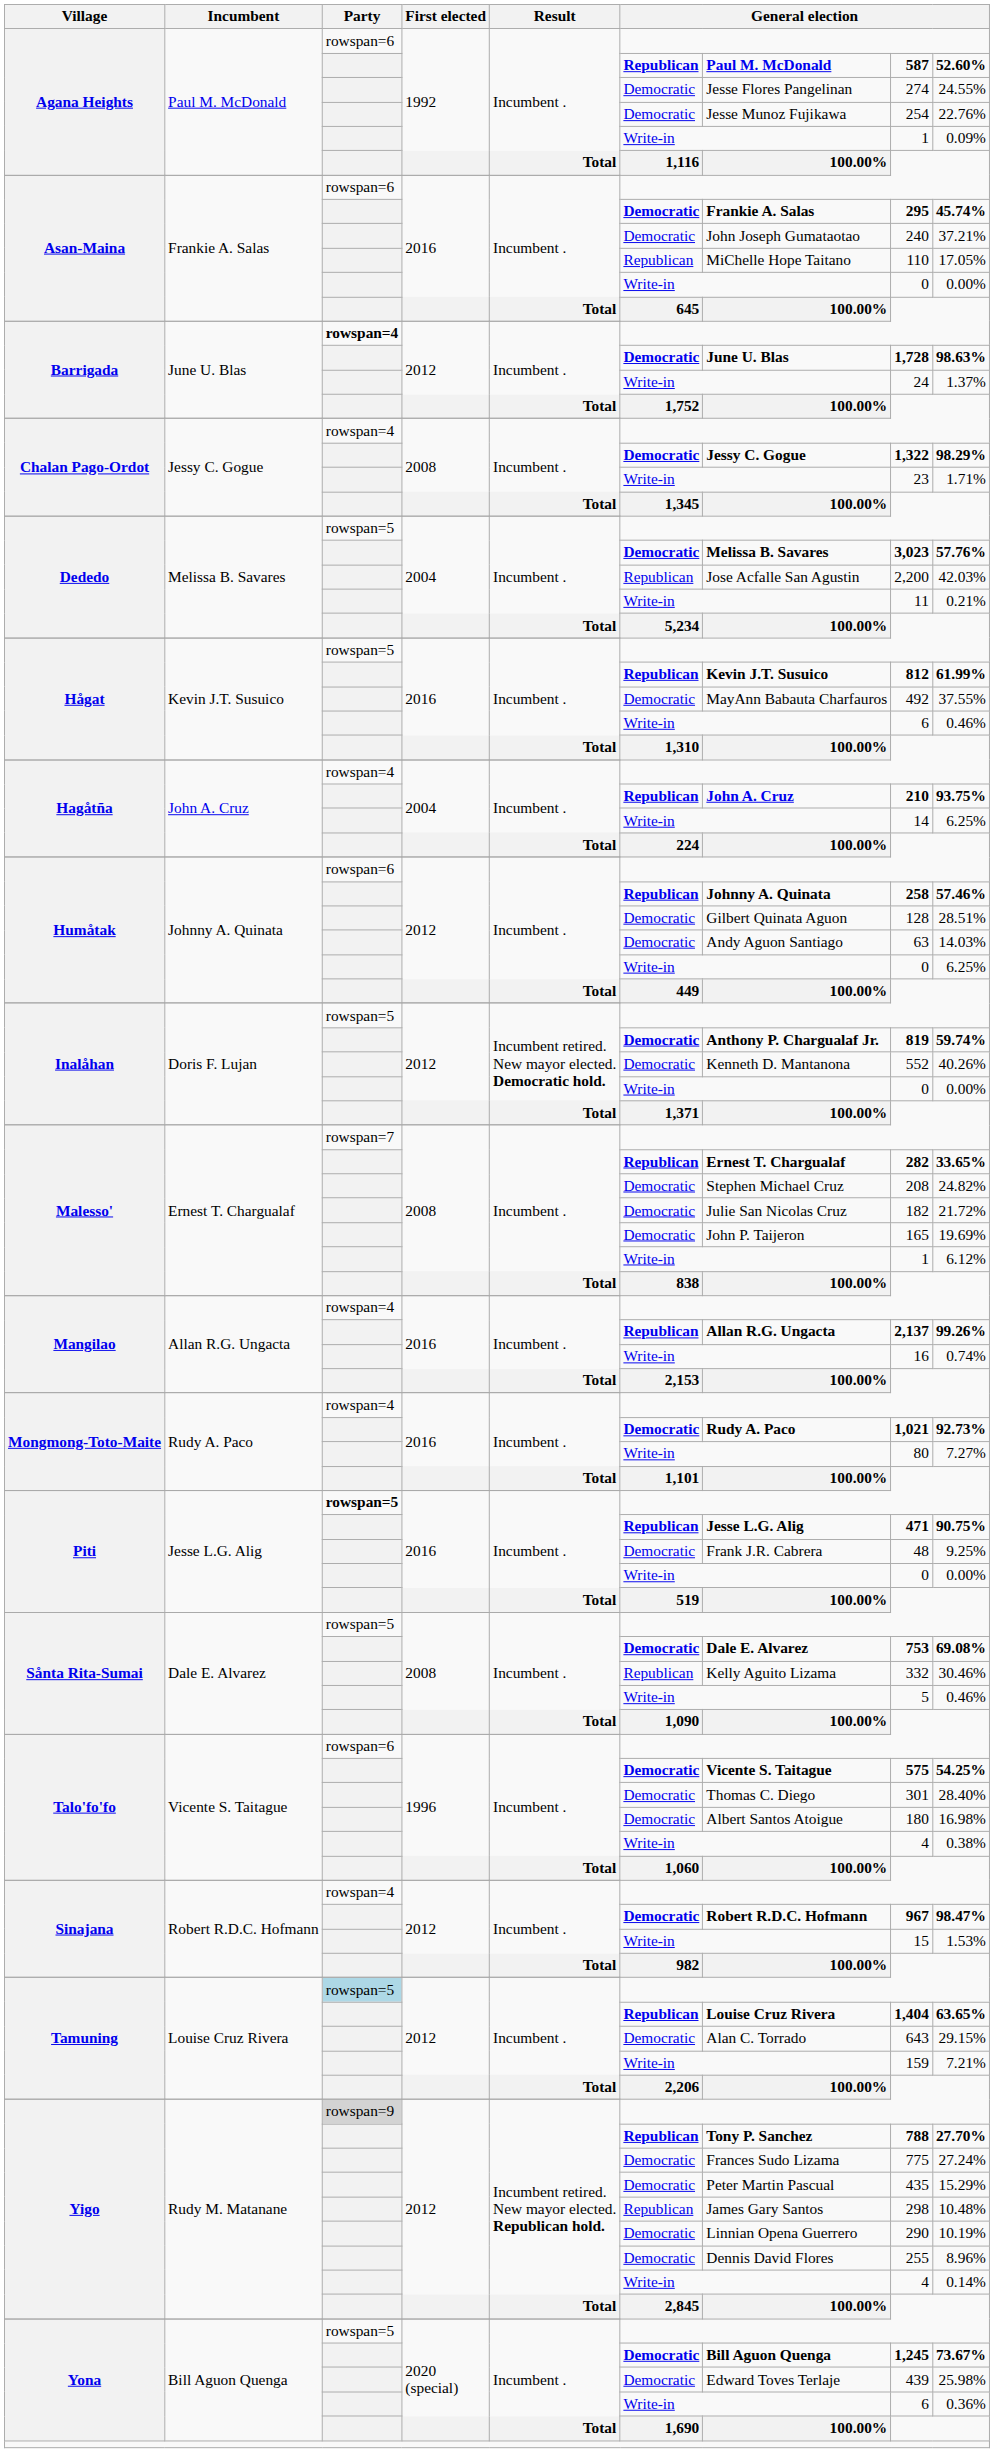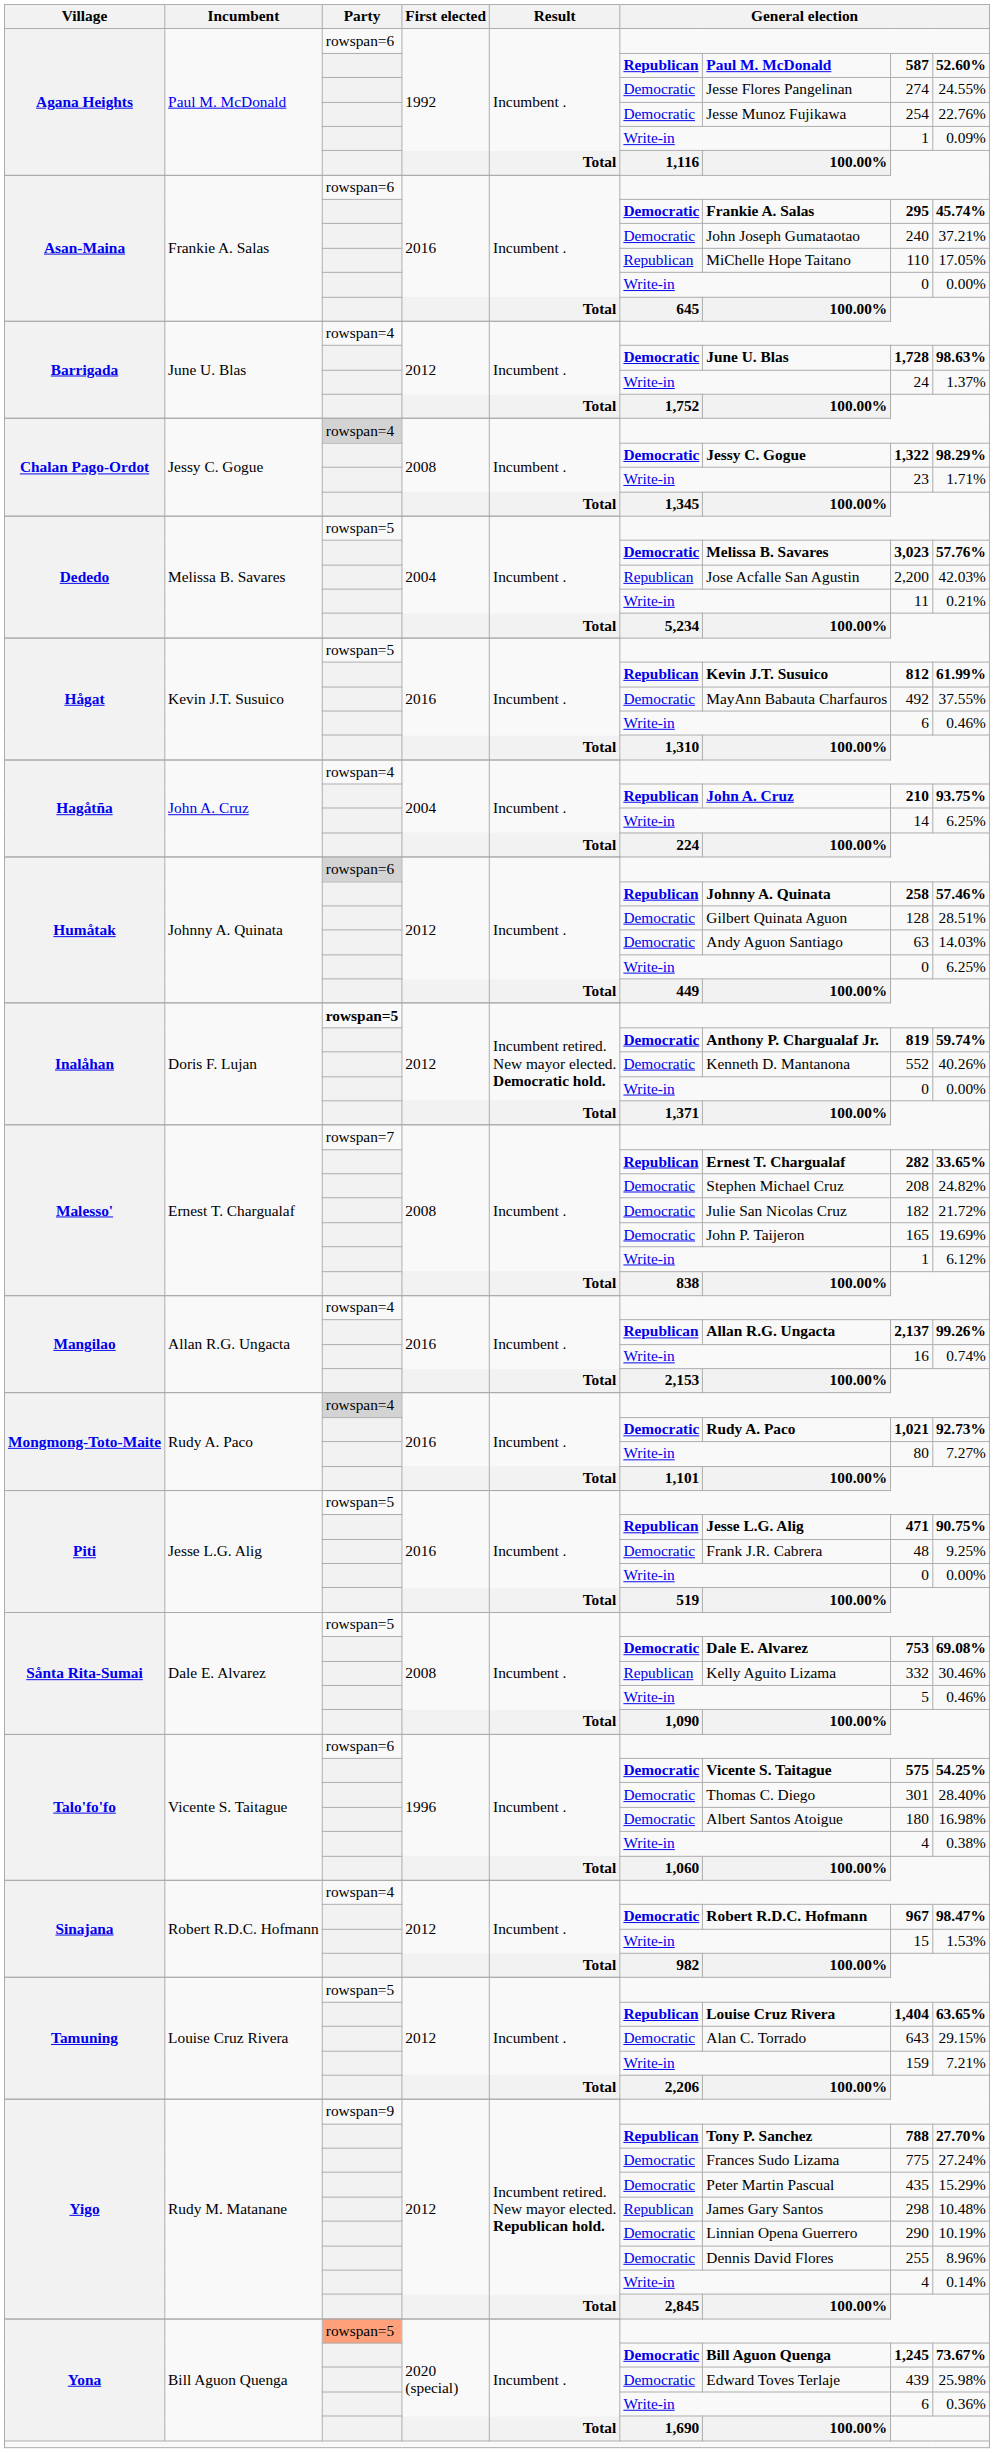(362, 333) bold -> (360, 333) normal
(360, 430) no background -> (360, 430) lightgrey background
(360, 869) no background -> (360, 869) lightgrey background
(360, 1015) normal -> (362, 1015) bold
(360, 1405) no background -> (360, 1405) lightgrey background
(362, 1502) bold -> (360, 1502) normal
(360, 1989) lightblue background -> (360, 1989) no background
(360, 2111) lightgrey background -> (360, 2111) no background
(360, 2330) no background -> (360, 2330) lightsalmon background
